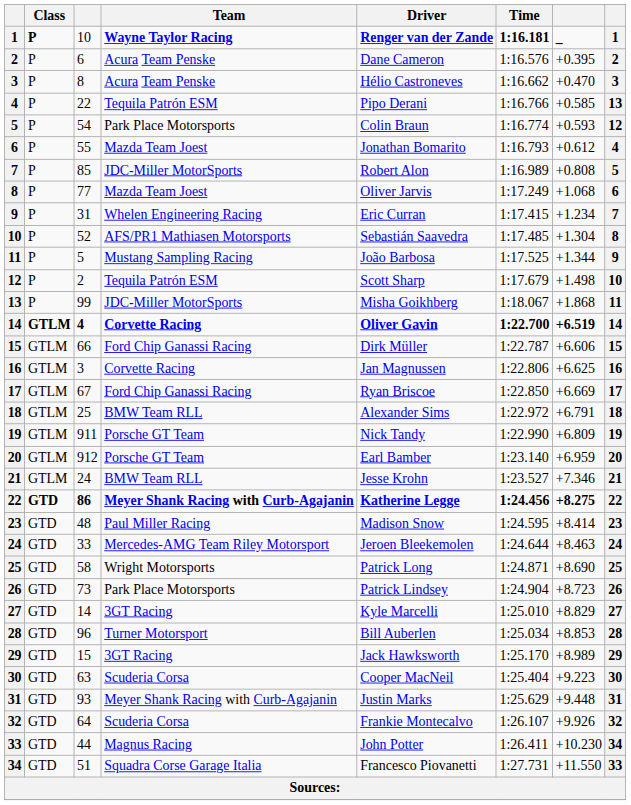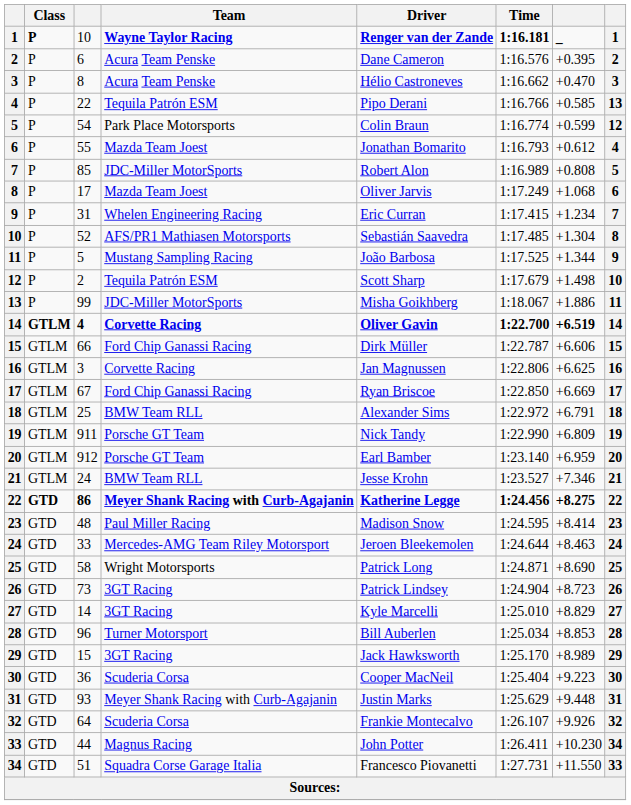(575, 125) +0.593 -> (575, 125) +0.599
(84, 192) 77 -> (84, 192) 17
(575, 302) +1.868 -> (575, 302) +1.886
(170, 589) Park Place Motorsports -> (138, 589) 3GT Racing
(84, 677) 63 -> (84, 677) 36
